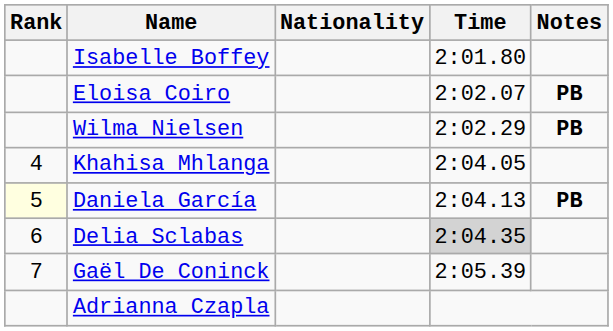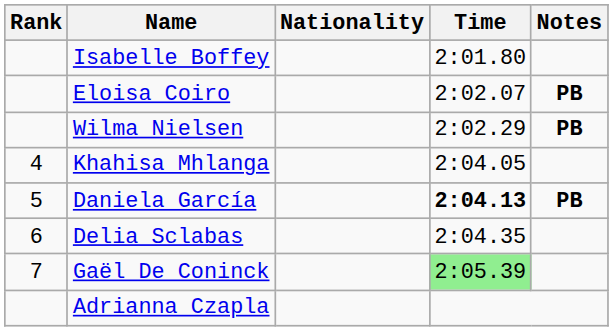(36, 201) lightyellow background -> (36, 201) no background
(480, 201) normal -> (480, 201) bold
(480, 236) lightgrey background -> (480, 236) no background
(480, 272) no background -> (480, 272) lightgreen background
